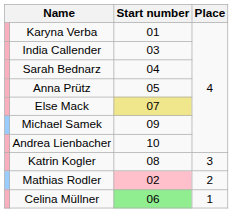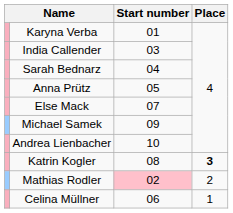(153, 106) khaki background -> (153, 106) no background
(210, 161) normal -> (210, 161) bold
(153, 198) lightgreen background -> (153, 198) no background
